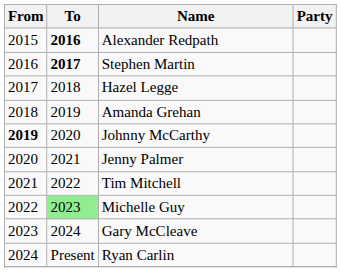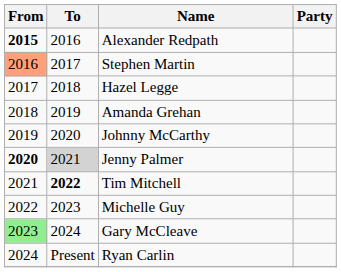(23, 40) normal -> (23, 40) bold
(66, 40) bold -> (66, 40) normal
(23, 64) no background -> (23, 64) lightsalmon background
(66, 64) bold -> (66, 64) normal
(23, 135) bold -> (23, 135) normal
(23, 159) normal -> (23, 159) bold
(66, 159) no background -> (66, 159) lightgrey background
(66, 183) normal -> (66, 183) bold
(66, 207) lightgreen background -> (66, 207) no background
(23, 231) no background -> (23, 231) lightgreen background
